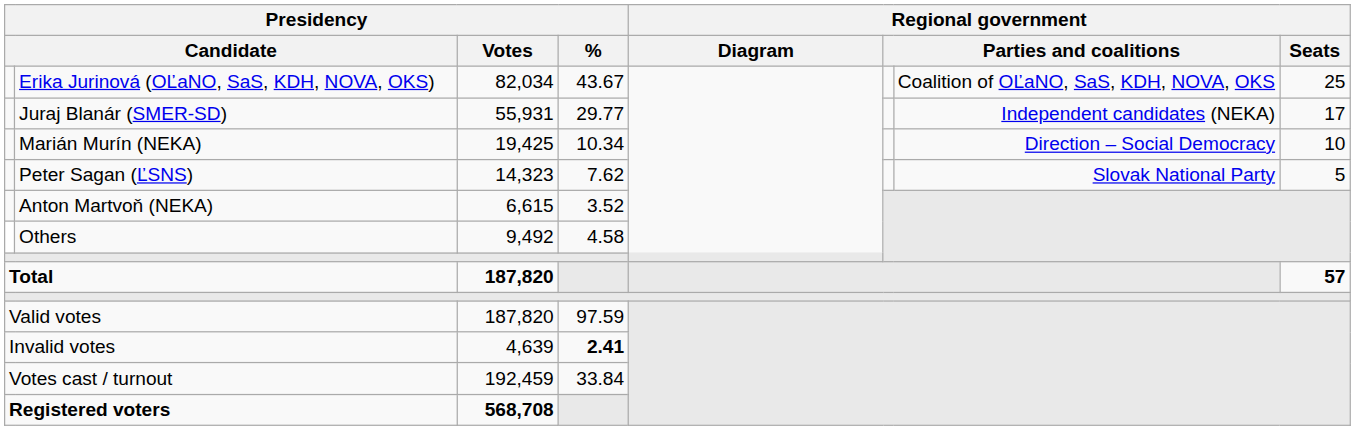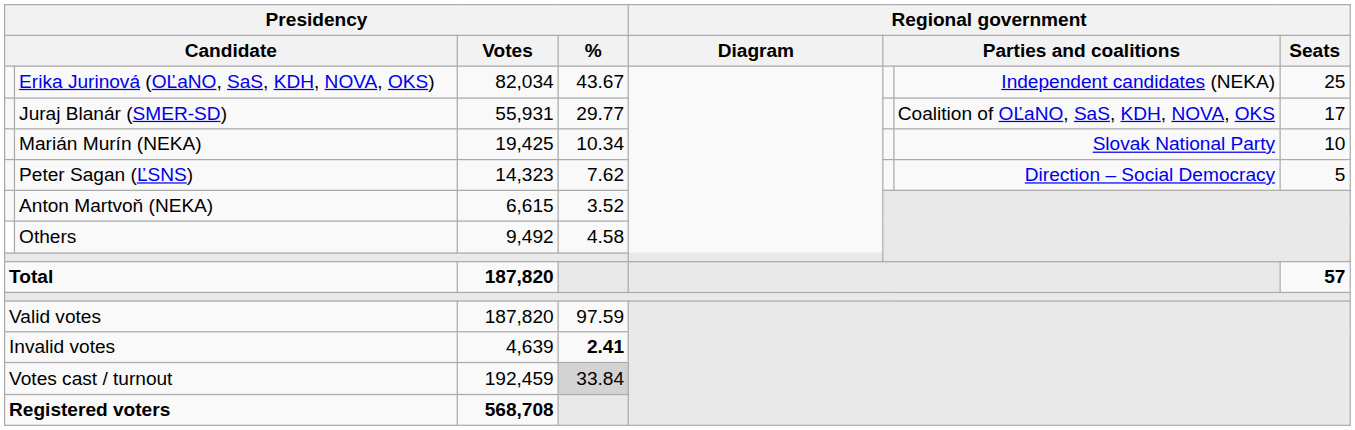(1086, 81) Coalition of OĽaNO, SaS, KDH, NOVA, OKS -> (1138, 81) Independent candidates (NEKA)
(1138, 112) Independent candidates (NEKA) -> (1086, 112) Coalition of OĽaNO, SaS, KDH, NOVA, OKS
(1150, 143) Direction – Social Democracy -> (1184, 143) Slovak National Party
(1184, 174) Slovak National Party -> (1150, 174) Direction – Social Democracy
(600, 377) no background -> (600, 377) lightgrey background
